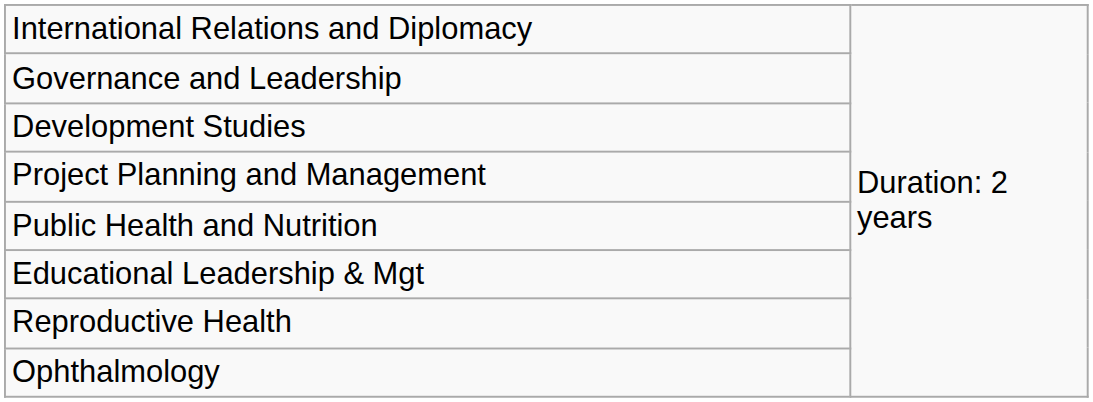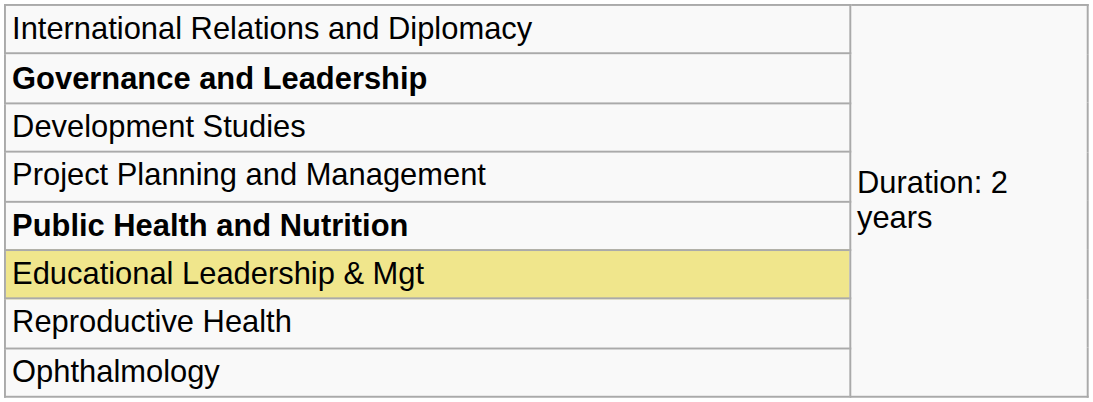(207, 77) normal -> (220, 77) bold
(195, 224) normal -> (210, 224) bold
(218, 273) no background -> (218, 273) khaki background
